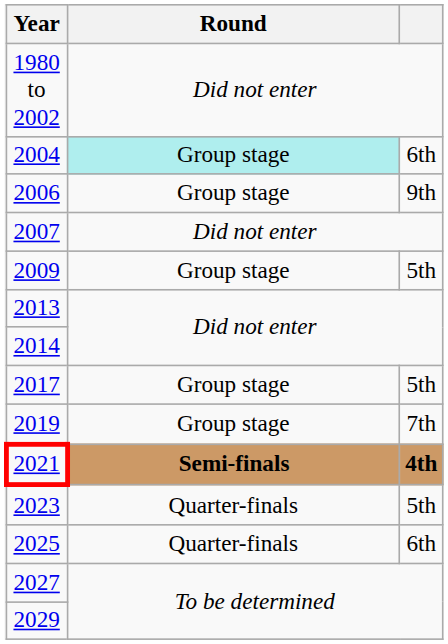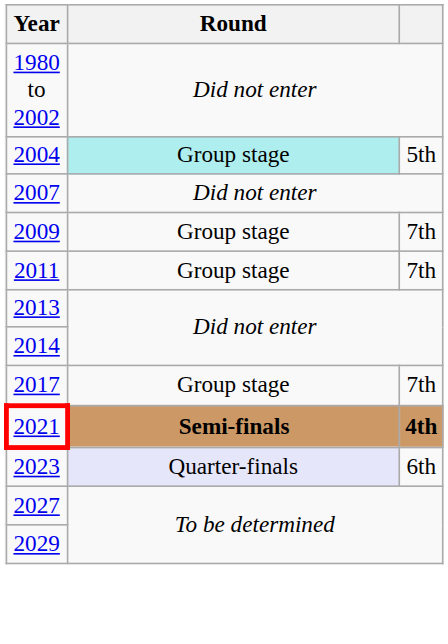(421, 155) 6th -> (421, 155) 5th
- row: (37, 193)
(421, 269) 5th -> (421, 231) 7th
+ row: (37, 269)
(421, 384) 5th -> (421, 385) 7th
- row: (37, 422)
(233, 504) no background -> (233, 466) lavender background
(421, 504) 5th -> (421, 466) 6th
- row: (37, 544)
